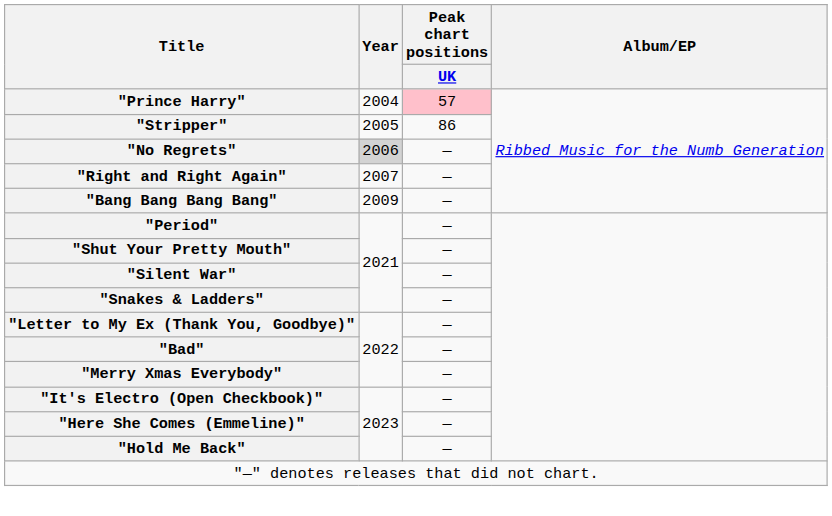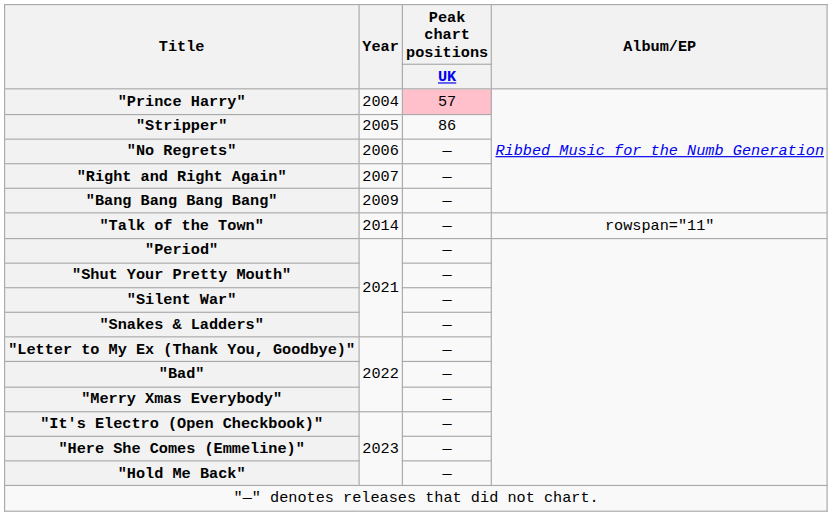(381, 151) lightgrey background -> (381, 151) no background
+ row: (182, 226)
